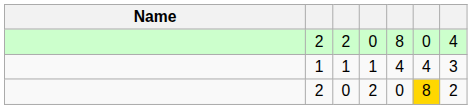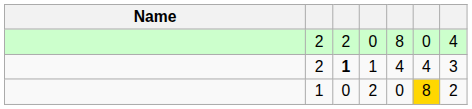(319, 66) 1 -> (319, 66) 2
(346, 66) normal -> (346, 66) bold
(319, 91) 2 -> (319, 91) 1
